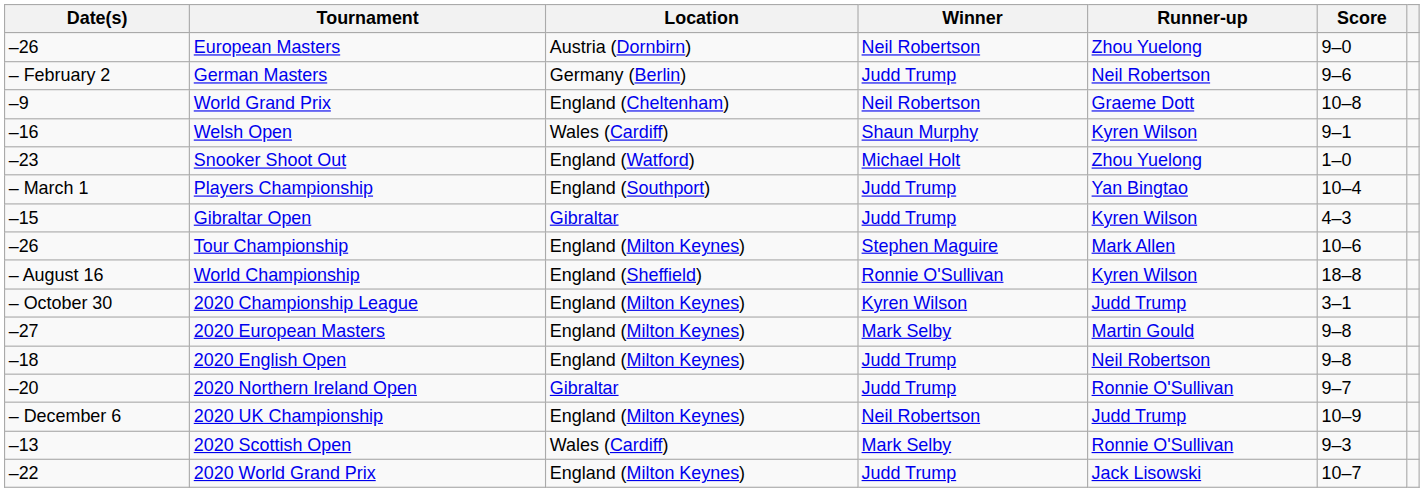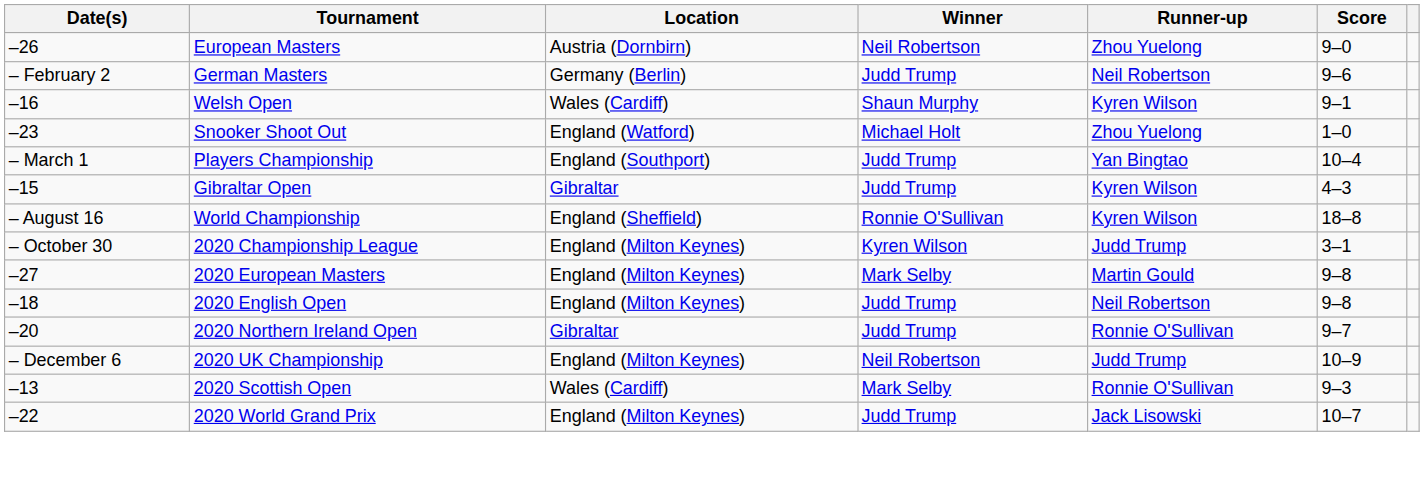- row: (262, 103)
- row: (271, 246)
